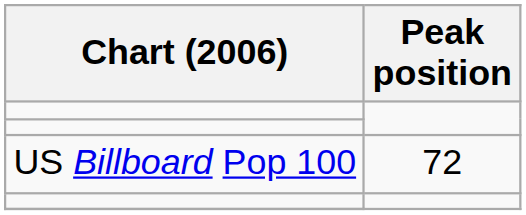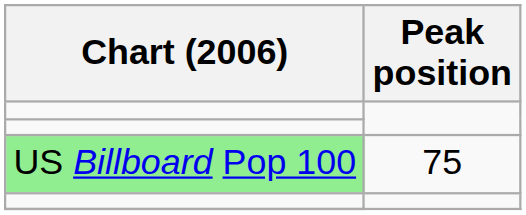(185, 163) no background -> (185, 163) lightgreen background
(442, 163) 72 -> (442, 163) 75
